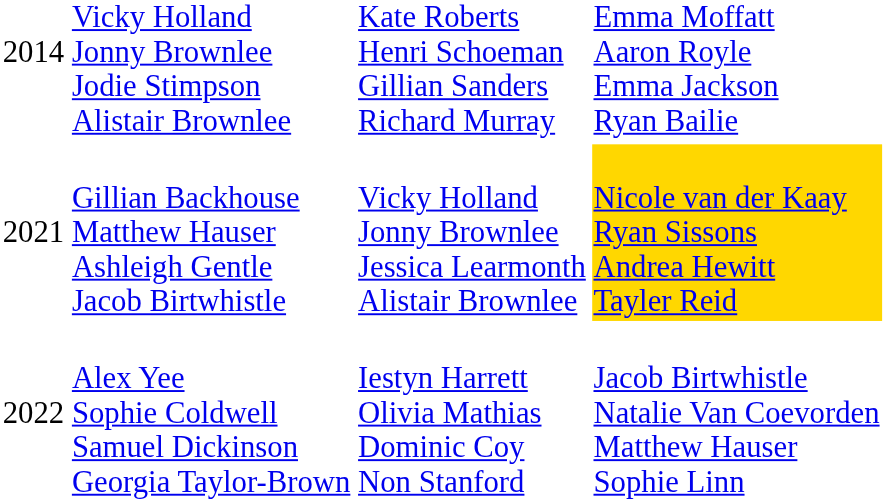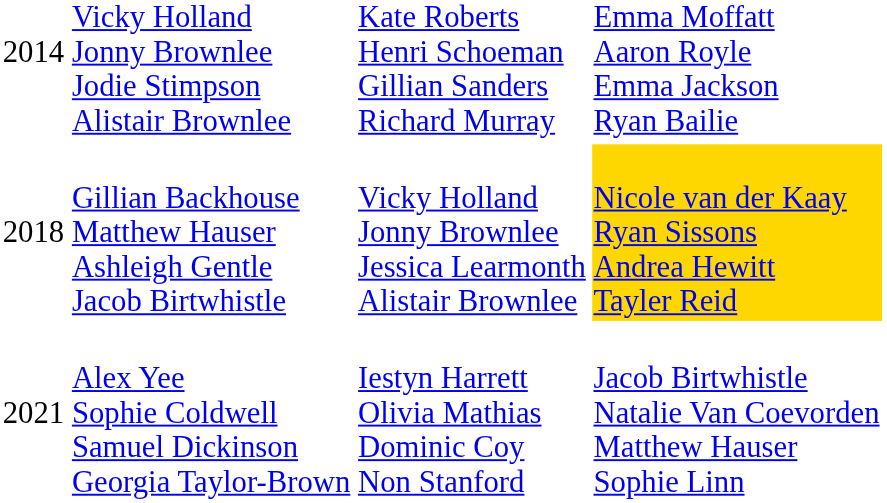(33, 232) 2021 -> (33, 232) 2018
(33, 412) 2022 -> (33, 412) 2021
